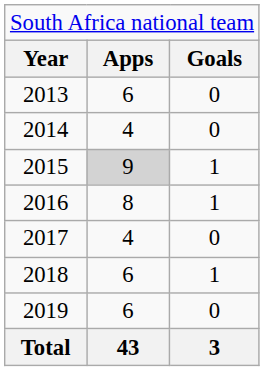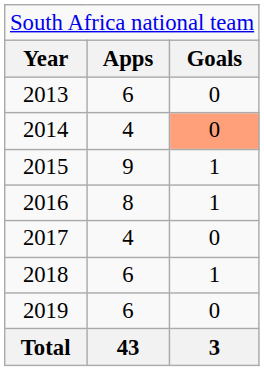(214, 130) no background -> (214, 130) lightsalmon background
(128, 166) lightgrey background -> (128, 166) no background
